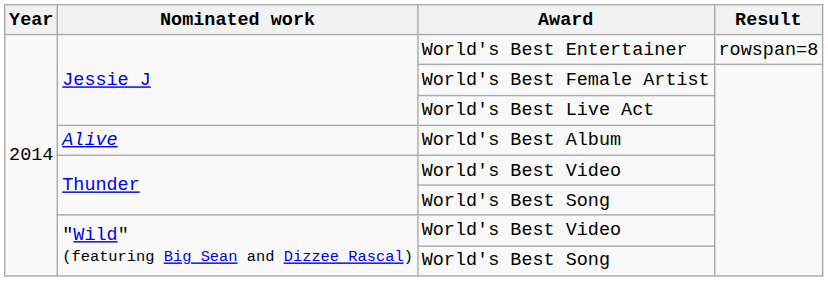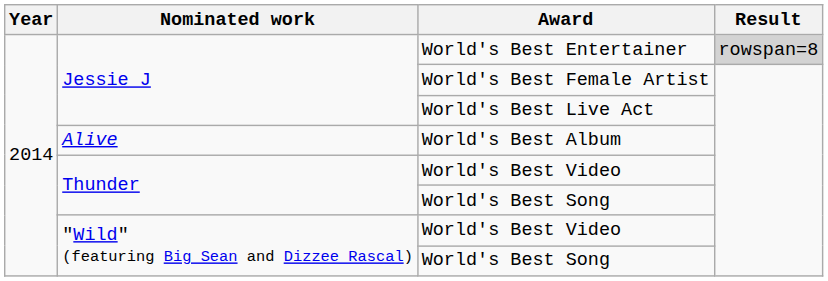(768, 50) no background -> (768, 50) lightgrey background
